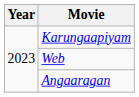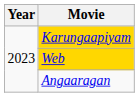(86, 37) no background -> (86, 37) gold background
(53, 59) no background -> (53, 59) gold background
